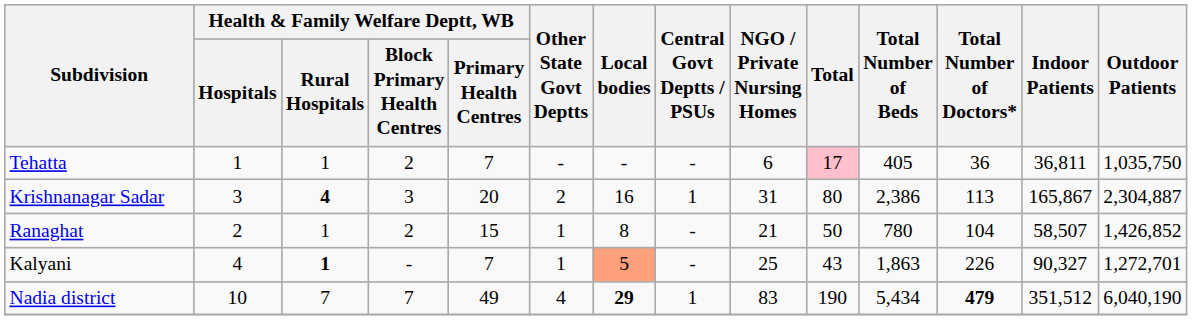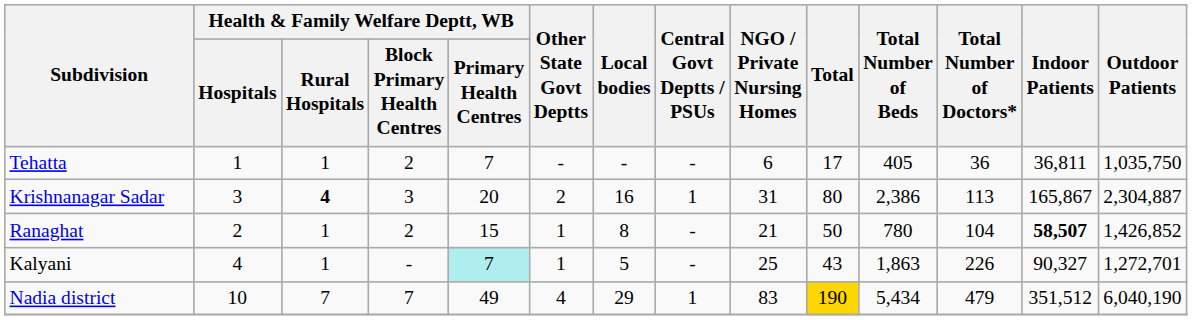(832, 162) pink background -> (832, 162) no background
(1060, 230) normal -> (1060, 230) bold
(325, 264) bold -> (325, 264) normal
(489, 264) no background -> (489, 264) paleturquoise background
(624, 264) lightsalmon background -> (624, 264) no background
(624, 298) bold -> (624, 298) normal
(832, 298) no background -> (832, 298) gold background
(980, 298) bold -> (980, 298) normal
